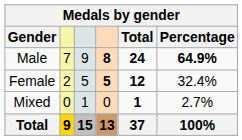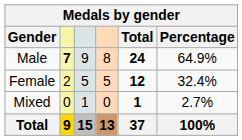(67, 59) normal -> (67, 59) bold
(107, 59) bold -> (107, 59) normal
(197, 59) bold -> (197, 59) normal
(107, 81) bold -> (107, 81) normal
